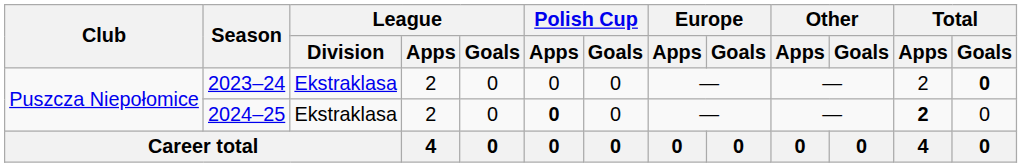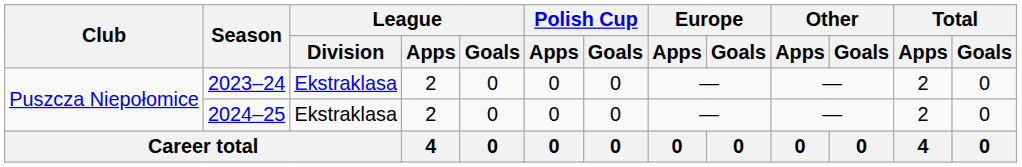(985, 83) bold -> (985, 83) normal
(554, 114) bold -> (554, 114) normal
(923, 114) bold -> (923, 114) normal
